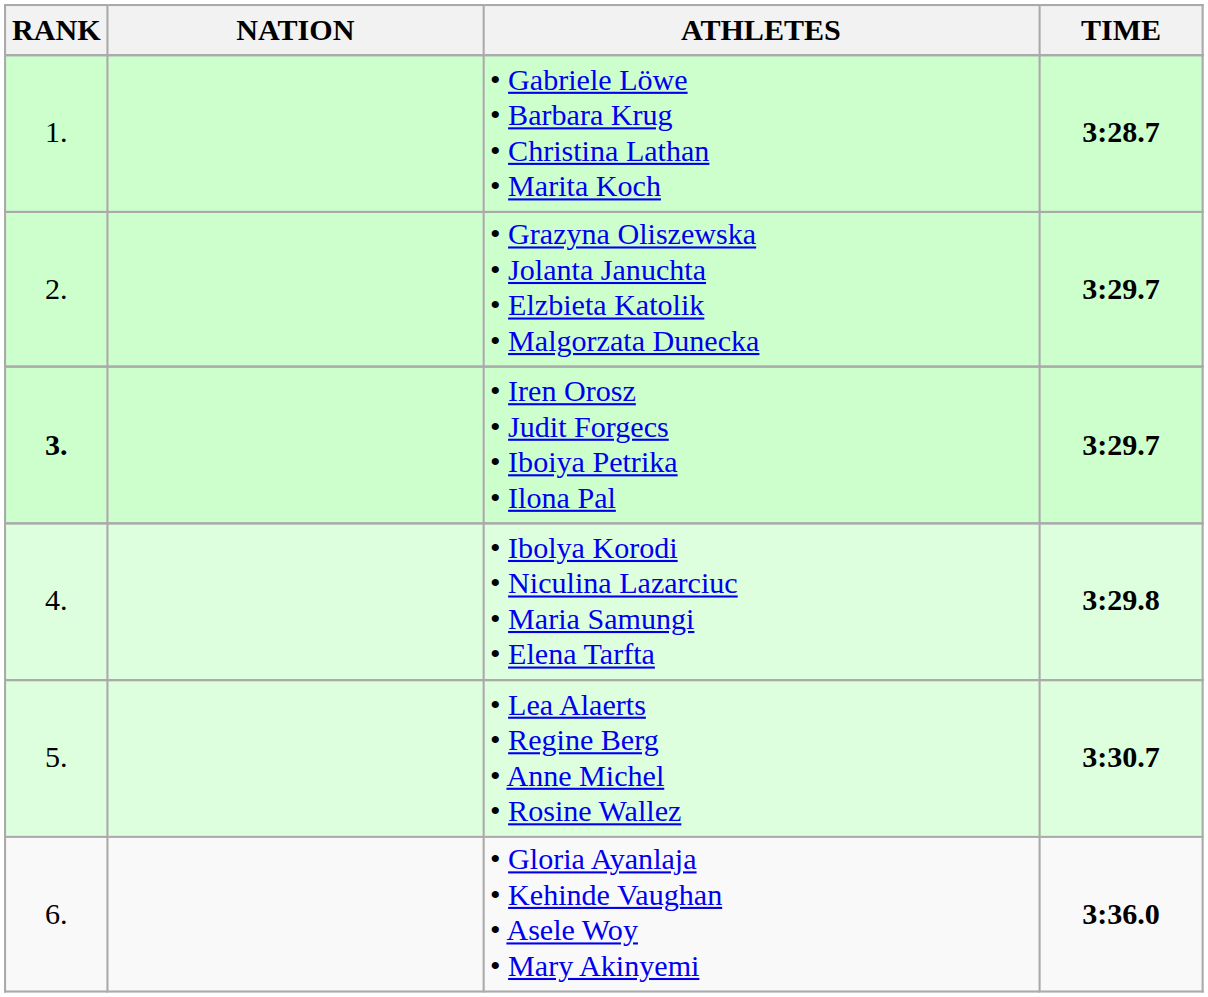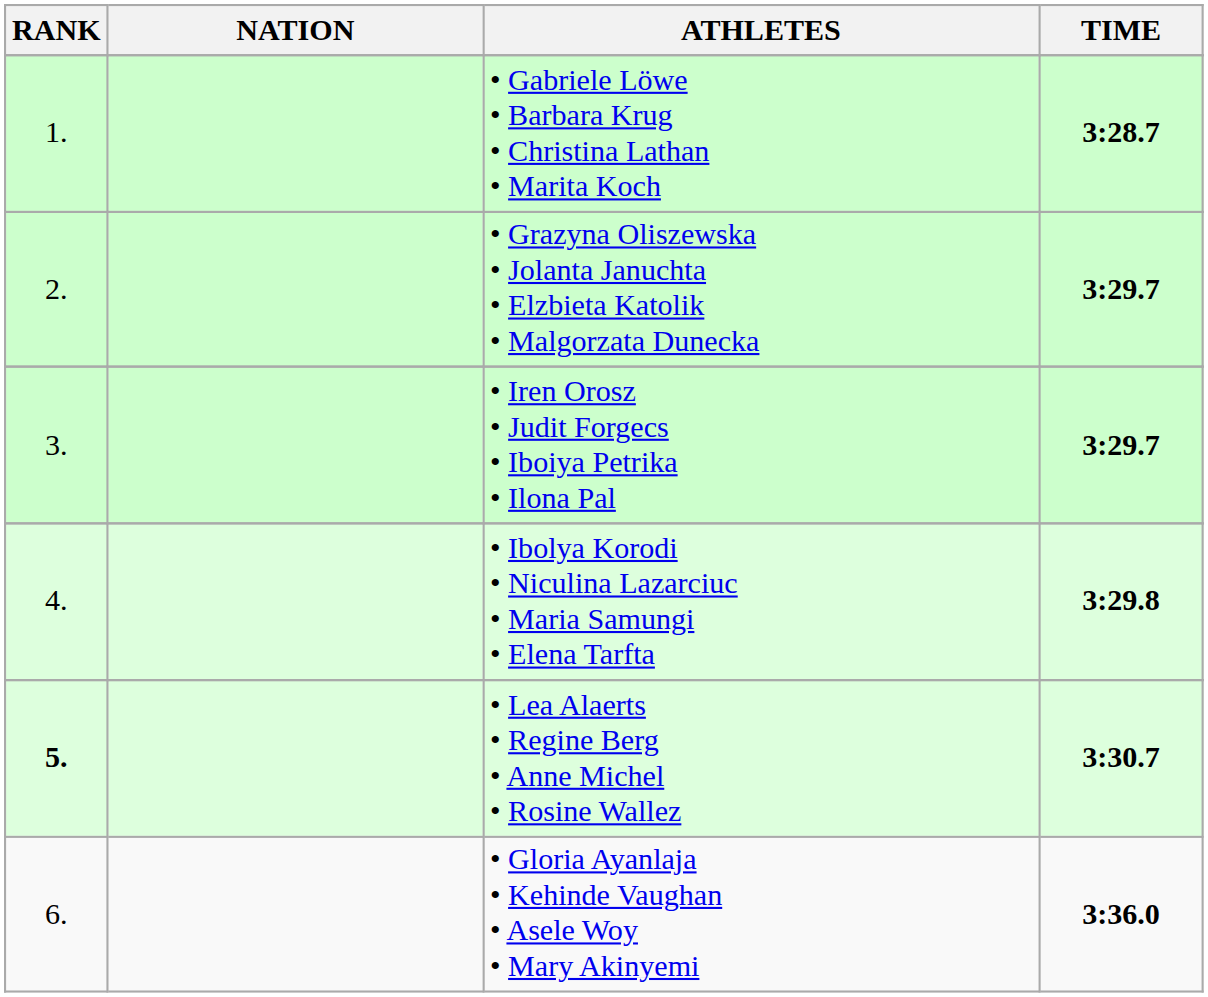(56, 445) bold -> (56, 445) normal
(56, 757) normal -> (56, 757) bold
